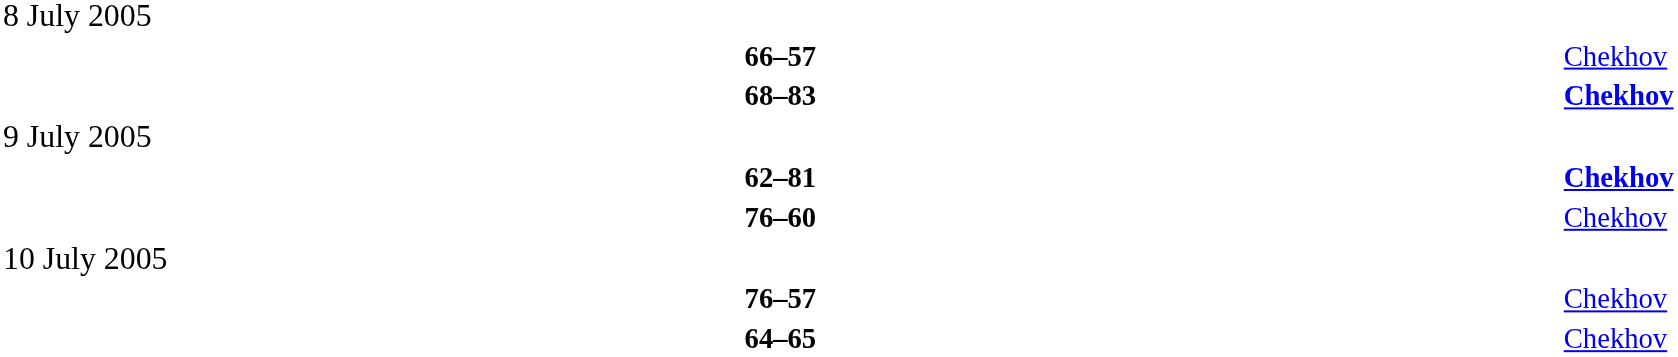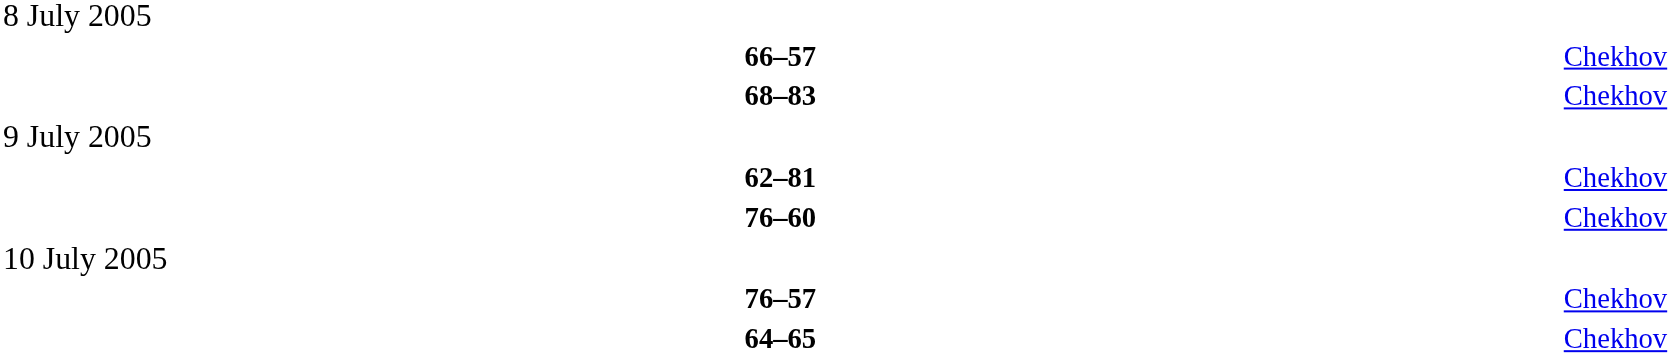(1619, 95) bold -> (1615, 95) normal
(1619, 177) bold -> (1615, 177) normal
